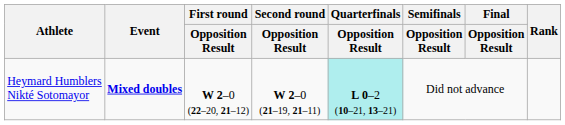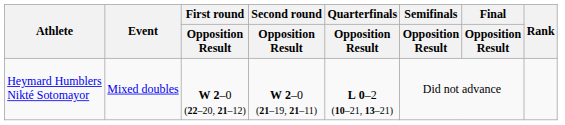(145, 89) bold -> (143, 89) normal
(366, 103) paleturquoise background -> (362, 103) no background
